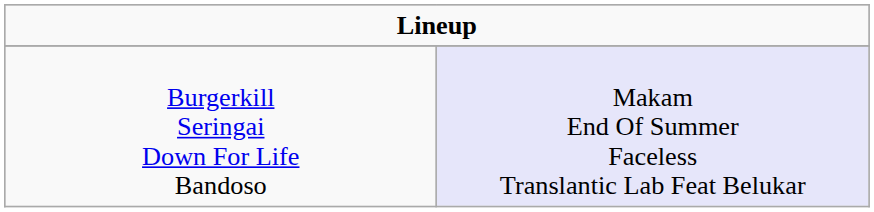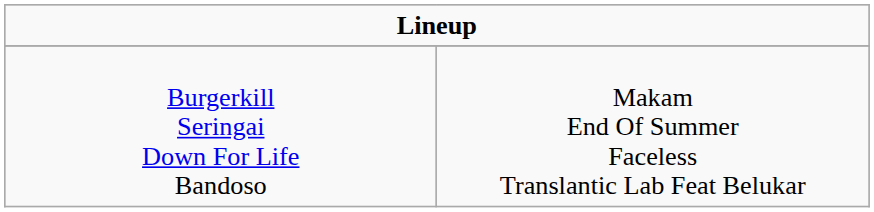(653, 140) lavender background -> (653, 140) no background
